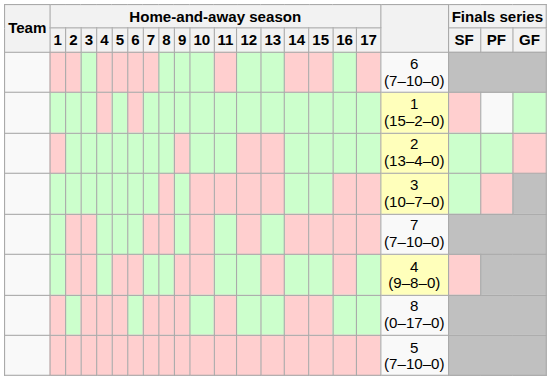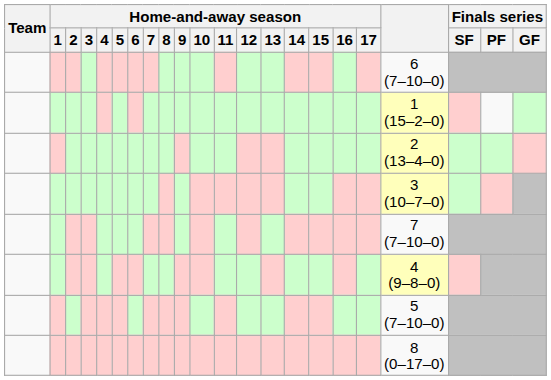(414, 315) 8 (0–17–0) -> (414, 315) 5 (7–10–0)
(414, 355) 5 (7–10–0) -> (414, 355) 8 (0–17–0)
